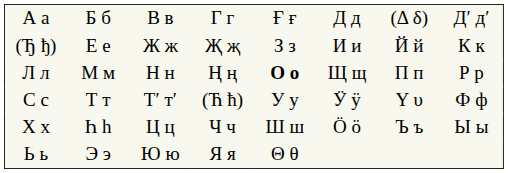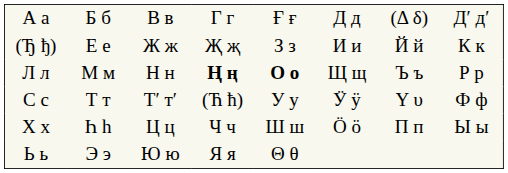(223, 72) normal -> (223, 72) bold
(409, 72) П п -> (409, 72) Ъ ъ
(409, 127) Ъ ъ -> (409, 127) П п
